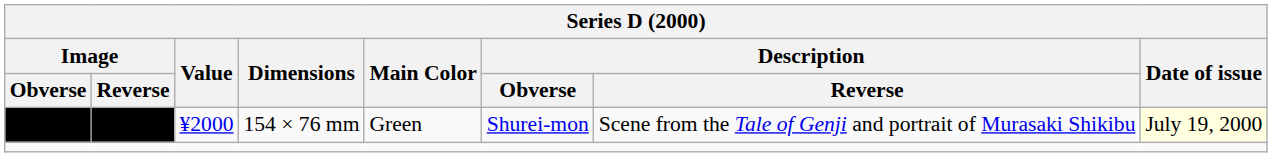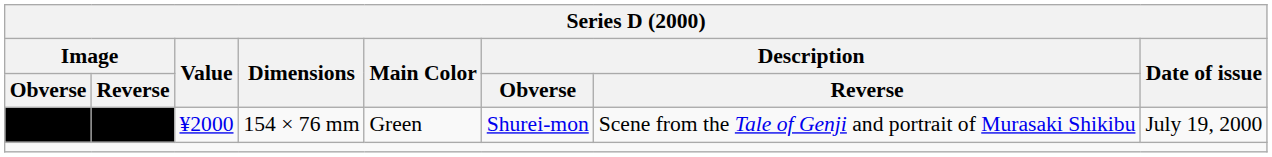(1204, 124) lightyellow background -> (1204, 124) no background
